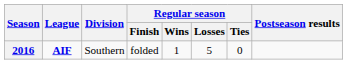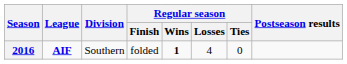(177, 50) normal -> (177, 50) bold
(209, 50) 5 -> (209, 50) 4
